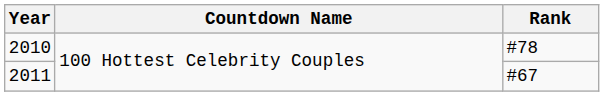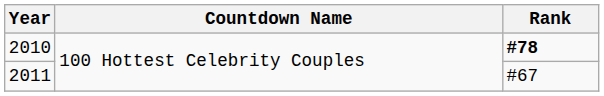(522, 48) normal -> (522, 48) bold
